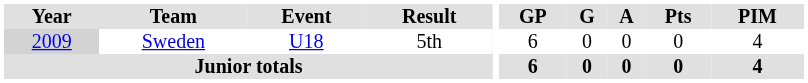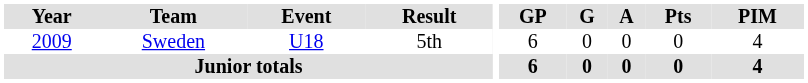(52, 41) lightgrey background -> (52, 41) no background
